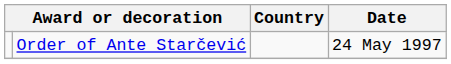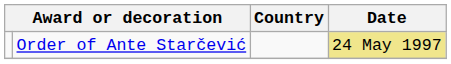(387, 45) no background -> (387, 45) khaki background
